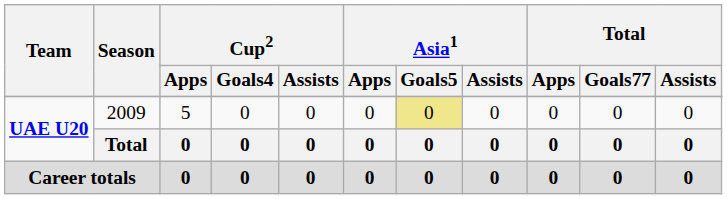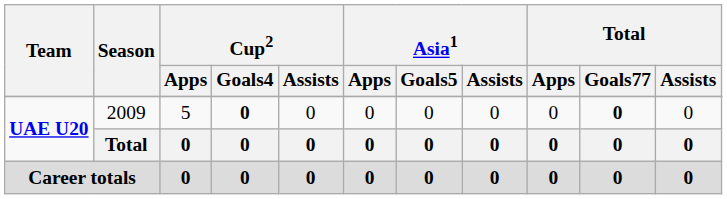(245, 113) normal -> (245, 113) bold
(429, 113) khaki background -> (429, 113) no background
(618, 113) normal -> (618, 113) bold
